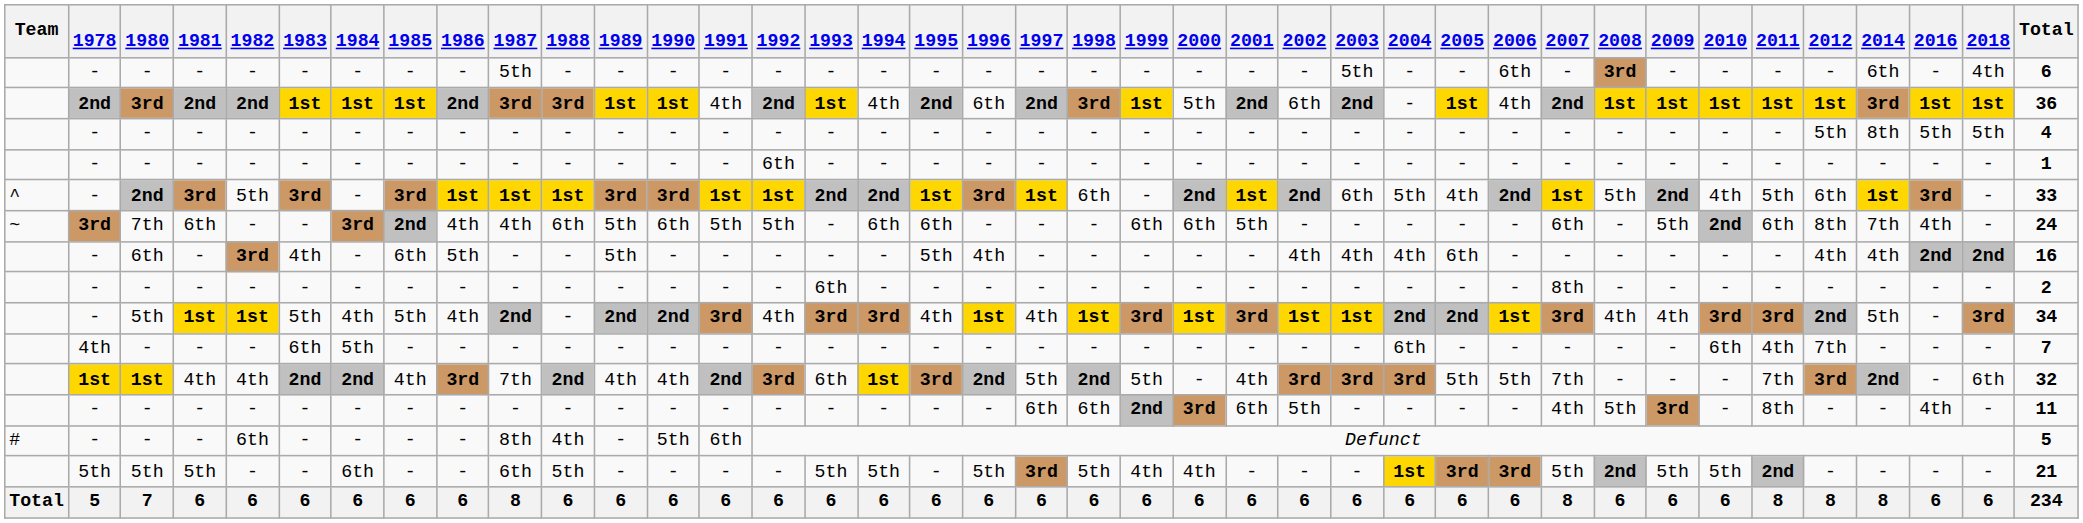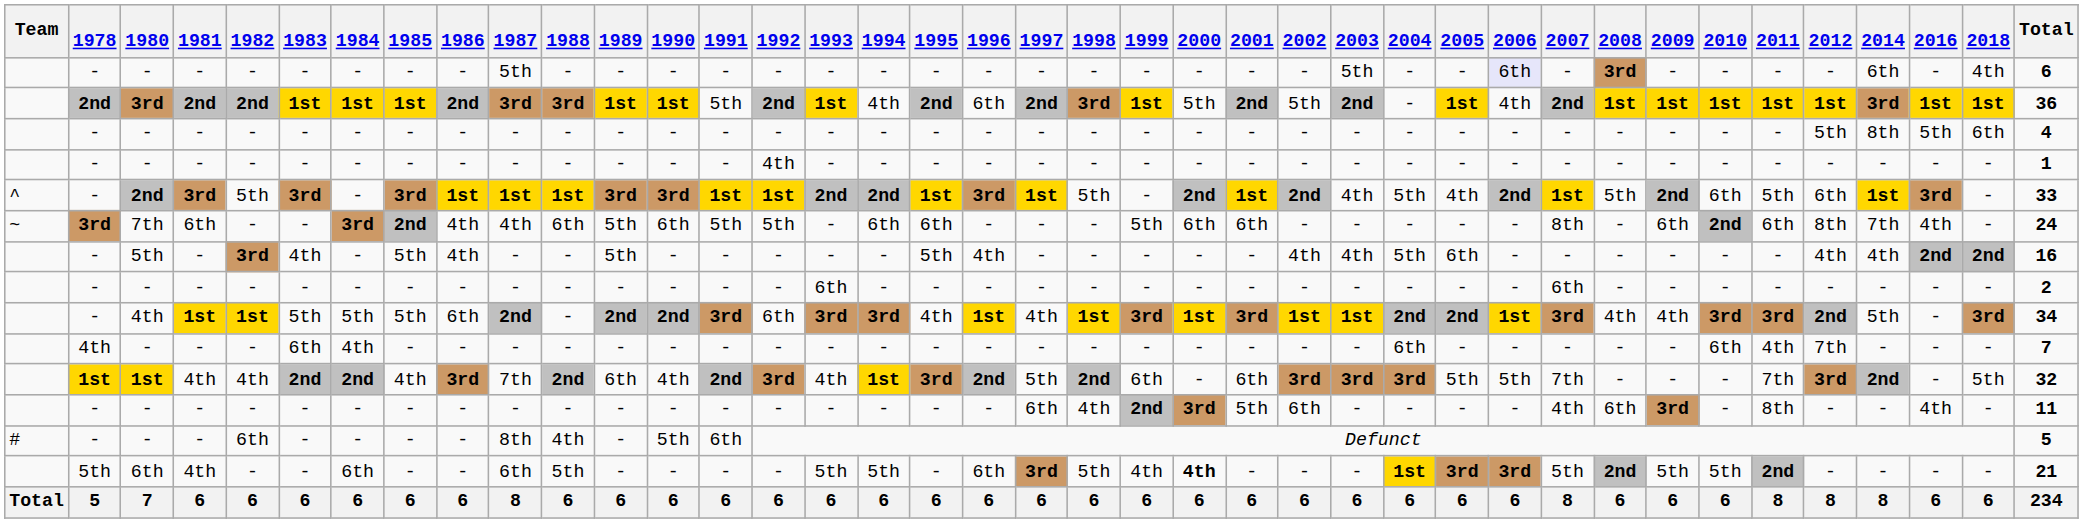(1515, 72) no background -> (1515, 72) lavender background
(726, 103) 4th -> (726, 103) 5th
(1304, 103) 6th -> (1304, 103) 5th
(1988, 134) 5th -> (1988, 134) 6th
(778, 164) 6th -> (778, 164) 4th
(1094, 195) 6th -> (1094, 195) 5th
(1357, 195) 6th -> (1357, 195) 4th
(1725, 195) 4th -> (1725, 195) 6th
(1147, 226) 6th -> (1147, 226) 5th
(1252, 226) 5th -> (1252, 226) 6th
(1567, 226) 6th -> (1567, 226) 8th
(1673, 226) 5th -> (1673, 226) 6th
(147, 256) 6th -> (147, 256) 5th
(410, 256) 6th -> (410, 256) 5th
(463, 256) 5th -> (463, 256) 4th
(1410, 256) 4th -> (1410, 256) 5th
(1567, 287) 8th -> (1567, 287) 6th
(147, 318) 5th -> (147, 318) 4th
(358, 318) 4th -> (358, 318) 5th
(463, 318) 4th -> (463, 318) 6th
(778, 318) 4th -> (778, 318) 6th
(358, 348) 5th -> (358, 348) 4th
(621, 379) 4th -> (621, 379) 6th
(831, 379) 6th -> (831, 379) 4th
(1147, 379) 5th -> (1147, 379) 6th
(1252, 379) 4th -> (1252, 379) 6th
(1988, 379) 6th -> (1988, 379) 5th
(1094, 410) 6th -> (1094, 410) 4th
(1252, 410) 6th -> (1252, 410) 5th
(1304, 410) 5th -> (1304, 410) 6th
(1620, 410) 5th -> (1620, 410) 6th
(147, 471) 5th -> (147, 471) 6th
(200, 471) 5th -> (200, 471) 4th
(989, 471) 5th -> (989, 471) 6th
(1199, 471) normal -> (1199, 471) bold
